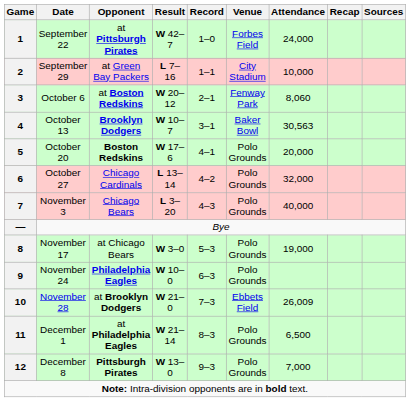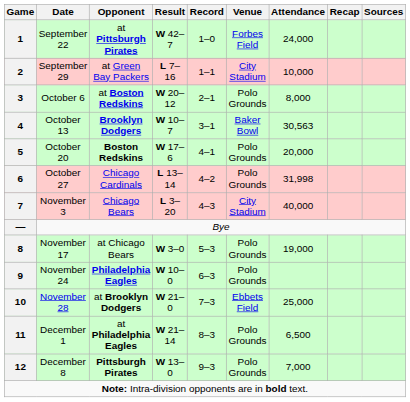(248, 98) Fenway Park -> (248, 98) Polo Grounds
(298, 98) 8,060 -> (298, 98) 8,000
(298, 179) 32,000 -> (298, 179) 31,998
(248, 206) Polo Grounds -> (248, 206) City Stadium
(298, 302) 26,009 -> (298, 302) 25,000
